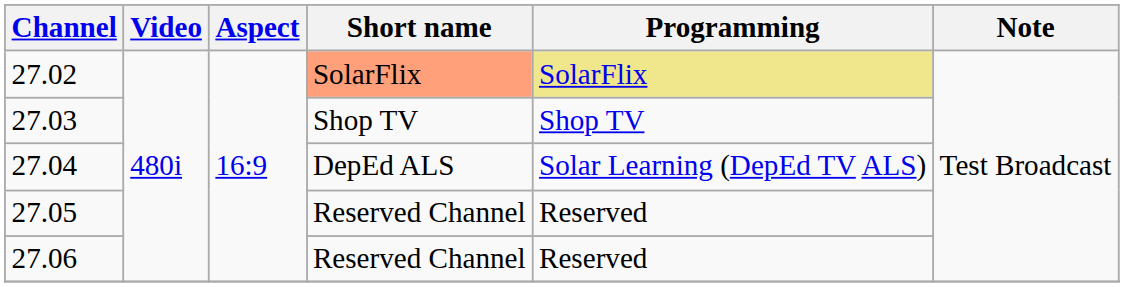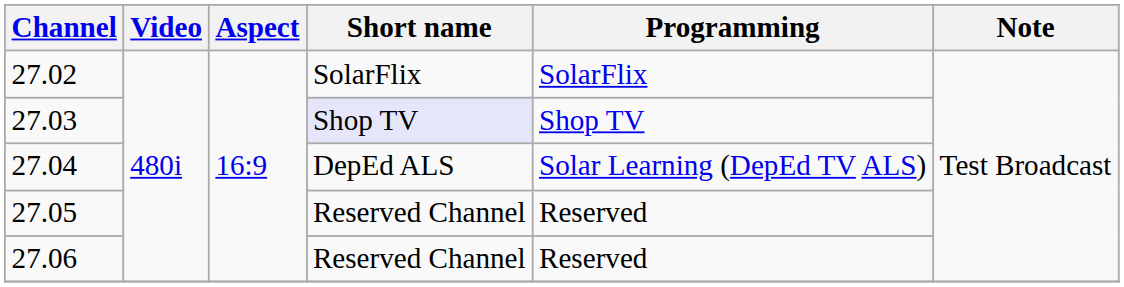(367, 73) lightsalmon background -> (367, 73) no background
(593, 73) khaki background -> (593, 73) no background
(366, 119) no background -> (366, 119) lavender background
